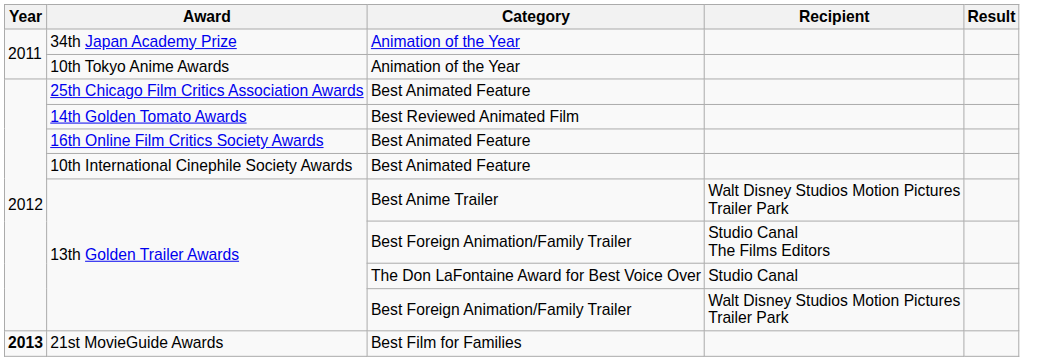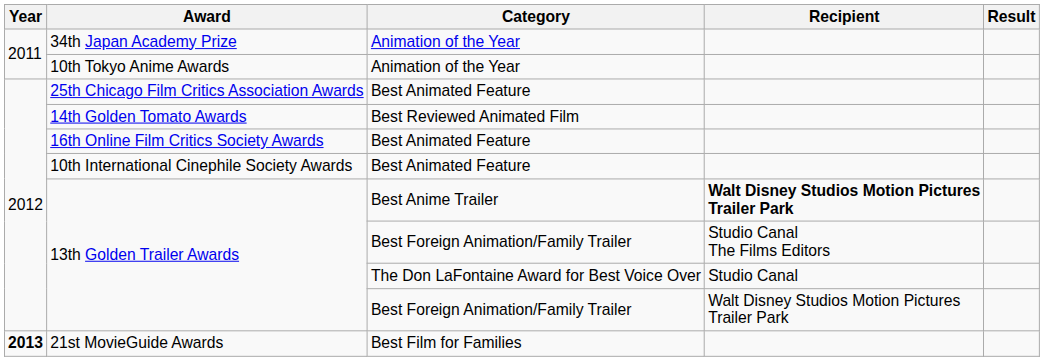(834, 199) normal -> (844, 199) bold
